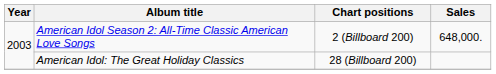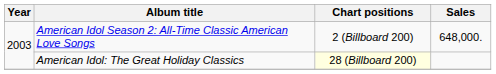(373, 60) no background -> (373, 60) lightyellow background
